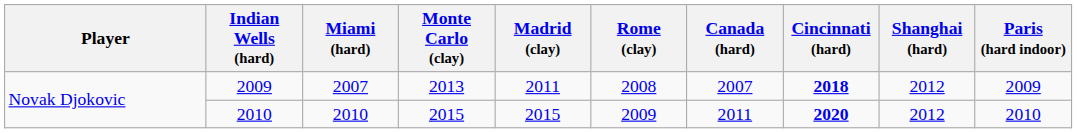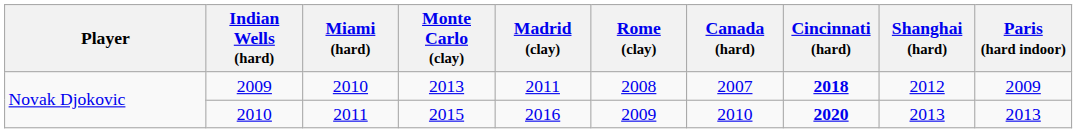(350, 85) 2007 -> (350, 85) 2010
(350, 113) 2010 -> (350, 113) 2011
(543, 113) 2015 -> (543, 113) 2016
(735, 113) 2011 -> (735, 113) 2010
(927, 113) 2012 -> (927, 113) 2013
(1023, 113) 2010 -> (1023, 113) 2013
